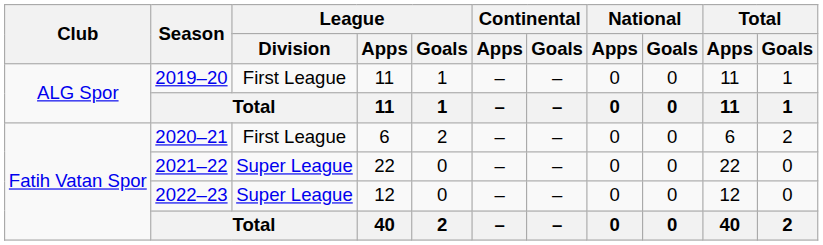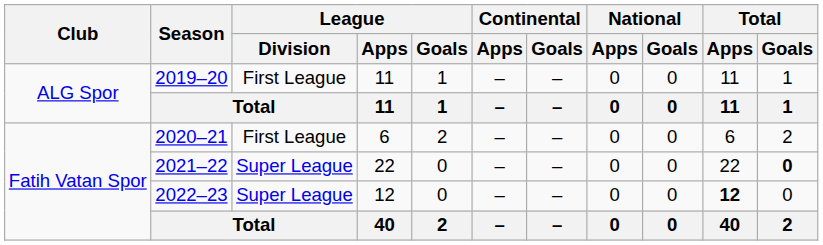(787, 166) normal -> (787, 166) bold
(730, 195) normal -> (730, 195) bold
